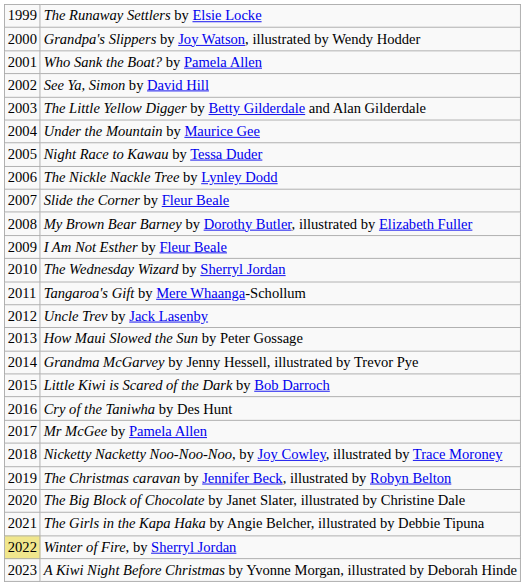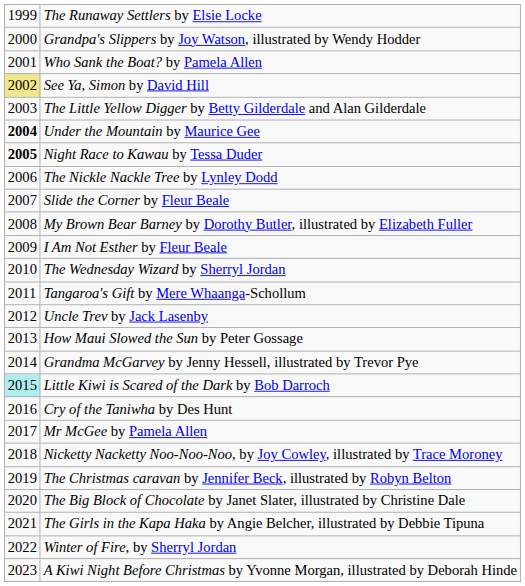(22, 85) no background -> (22, 85) khaki background
(22, 131) normal -> (22, 131) bold
(22, 154) normal -> (22, 154) bold
(22, 385) no background -> (22, 385) paleturquoise background
(22, 547) khaki background -> (22, 547) no background
